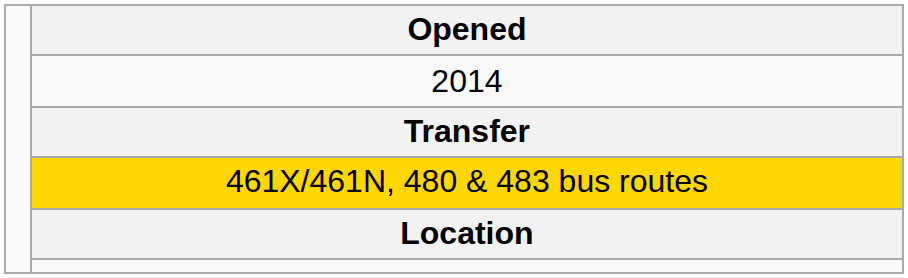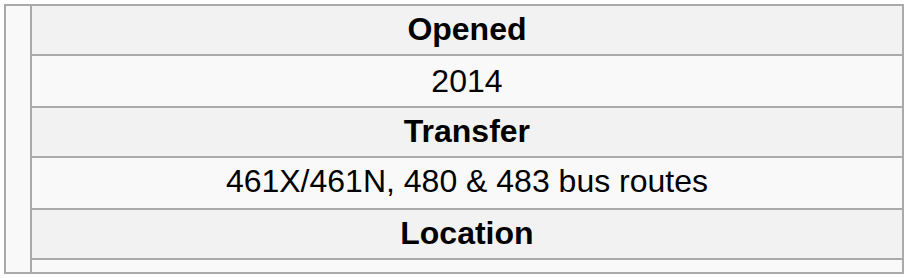(467, 182) gold background -> (467, 182) no background
